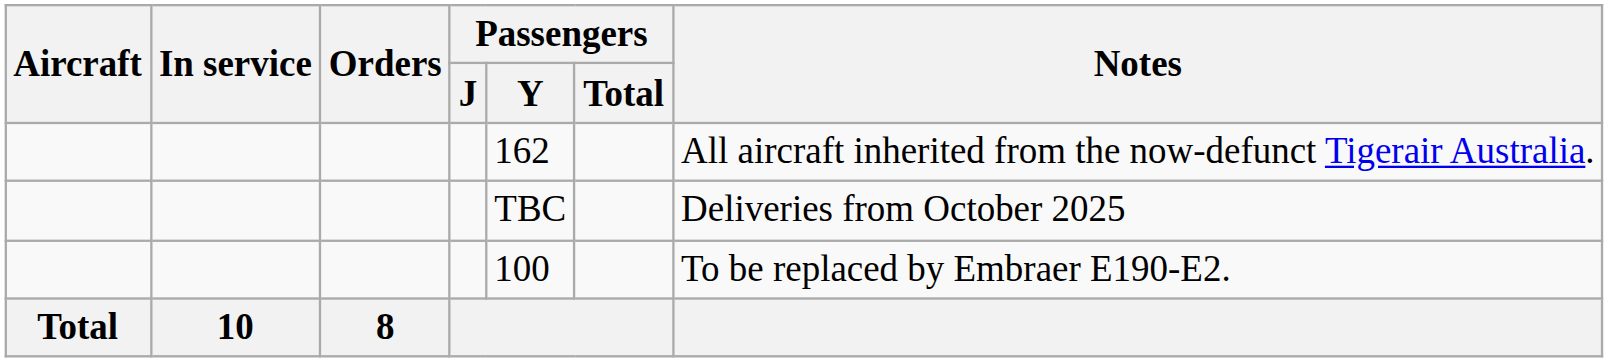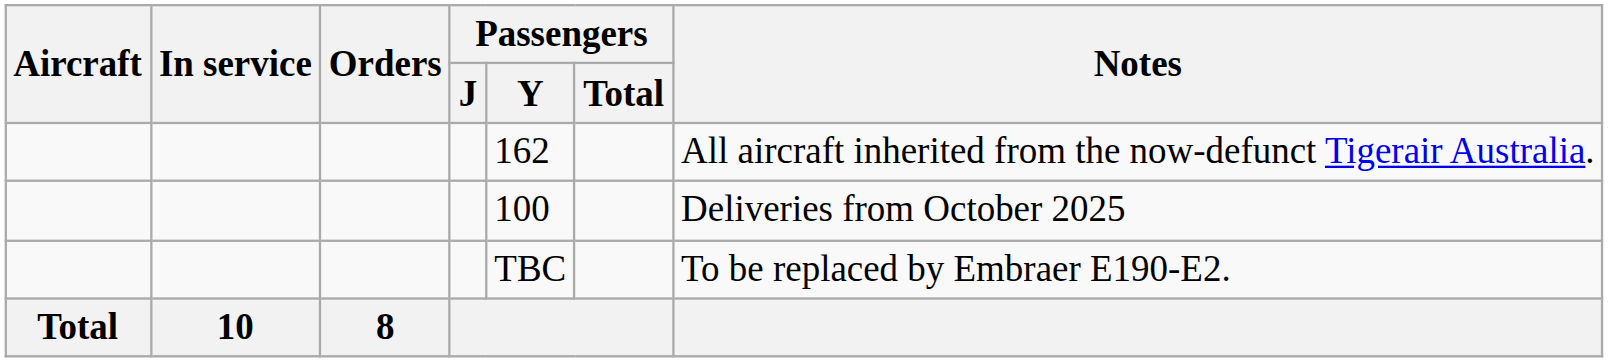(530, 209) TBC -> (522, 209) 100
(522, 268) 100 -> (530, 268) TBC
